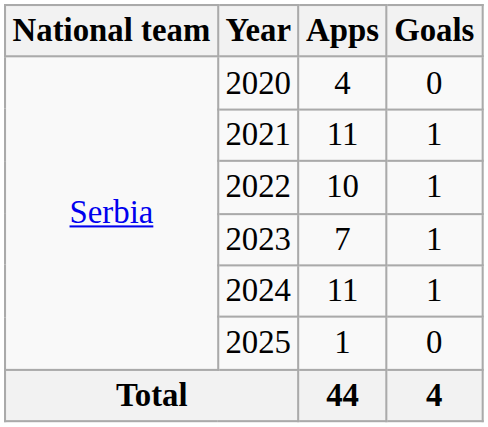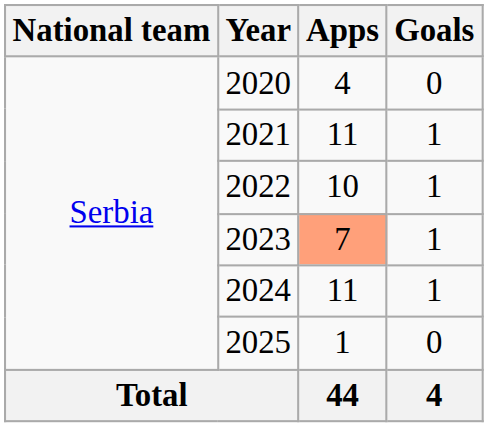(343, 238) no background -> (343, 238) lightsalmon background
